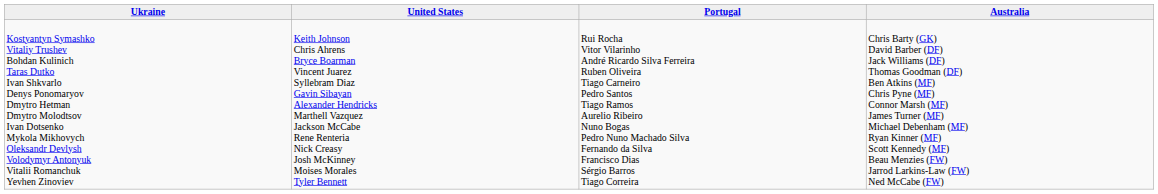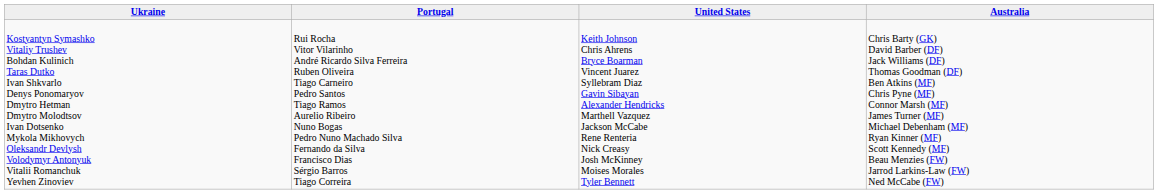columns swapped: (435, 12) <-> (722, 12)
